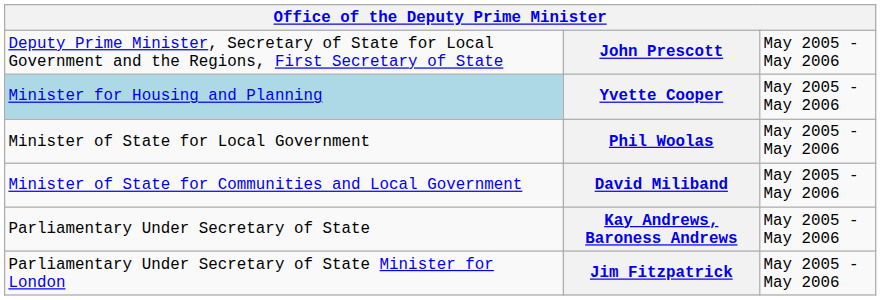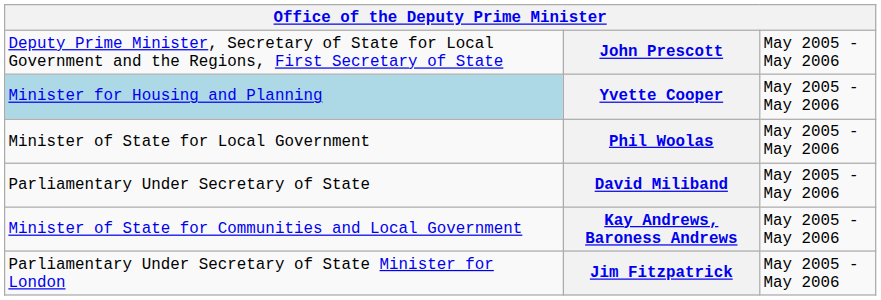(265, 185) Minister of State for Communities and Local Government -> (189, 185) Parliamentary Under Secretary of State
(189, 229) Parliamentary Under Secretary of State -> (265, 229) Minister of State for Communities and Local Government
